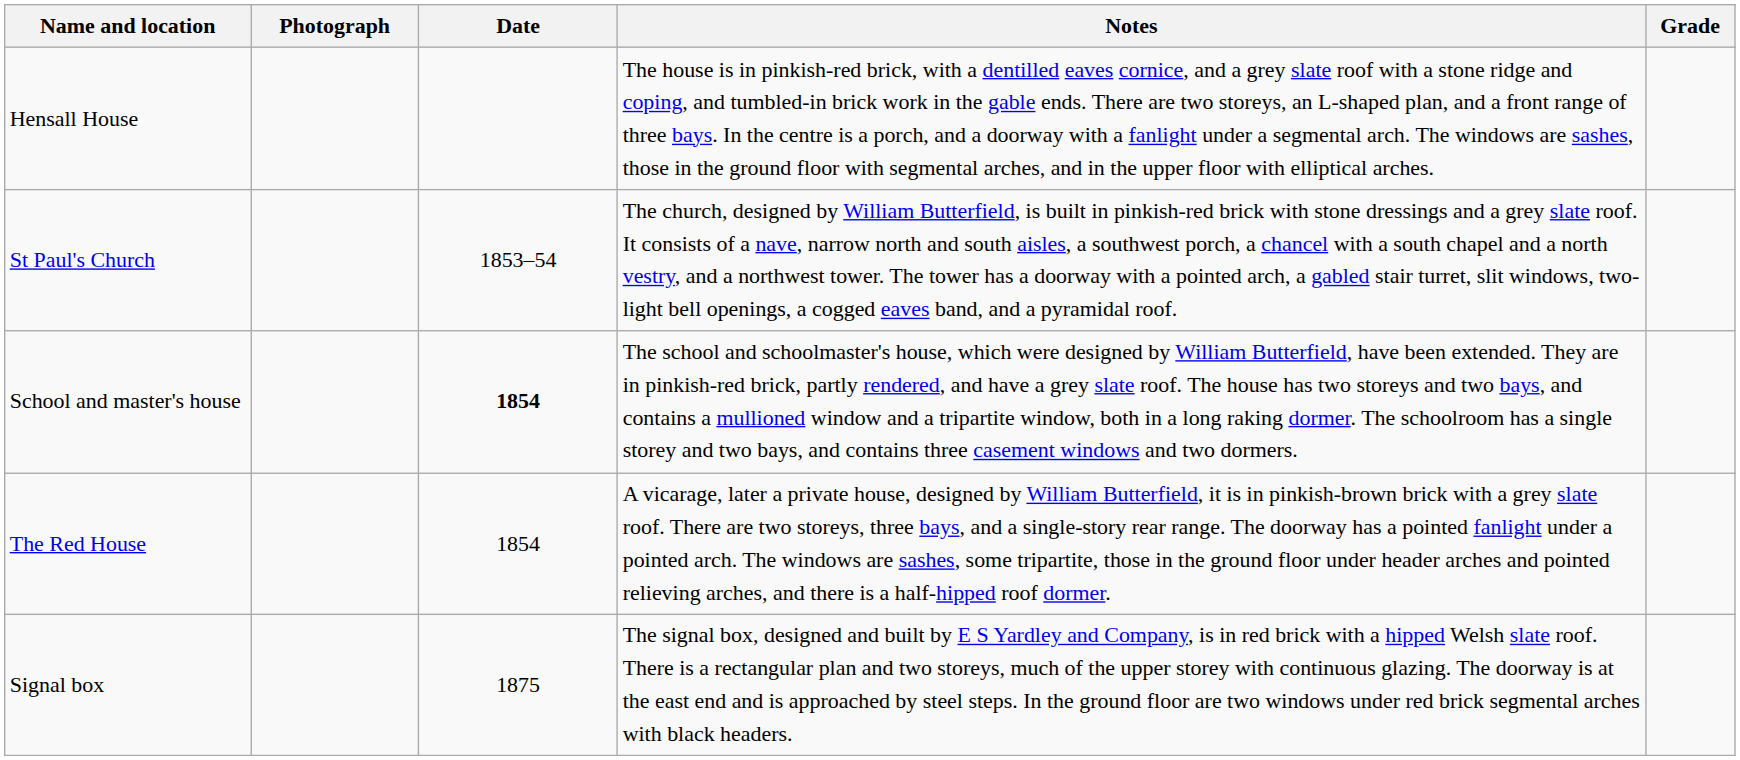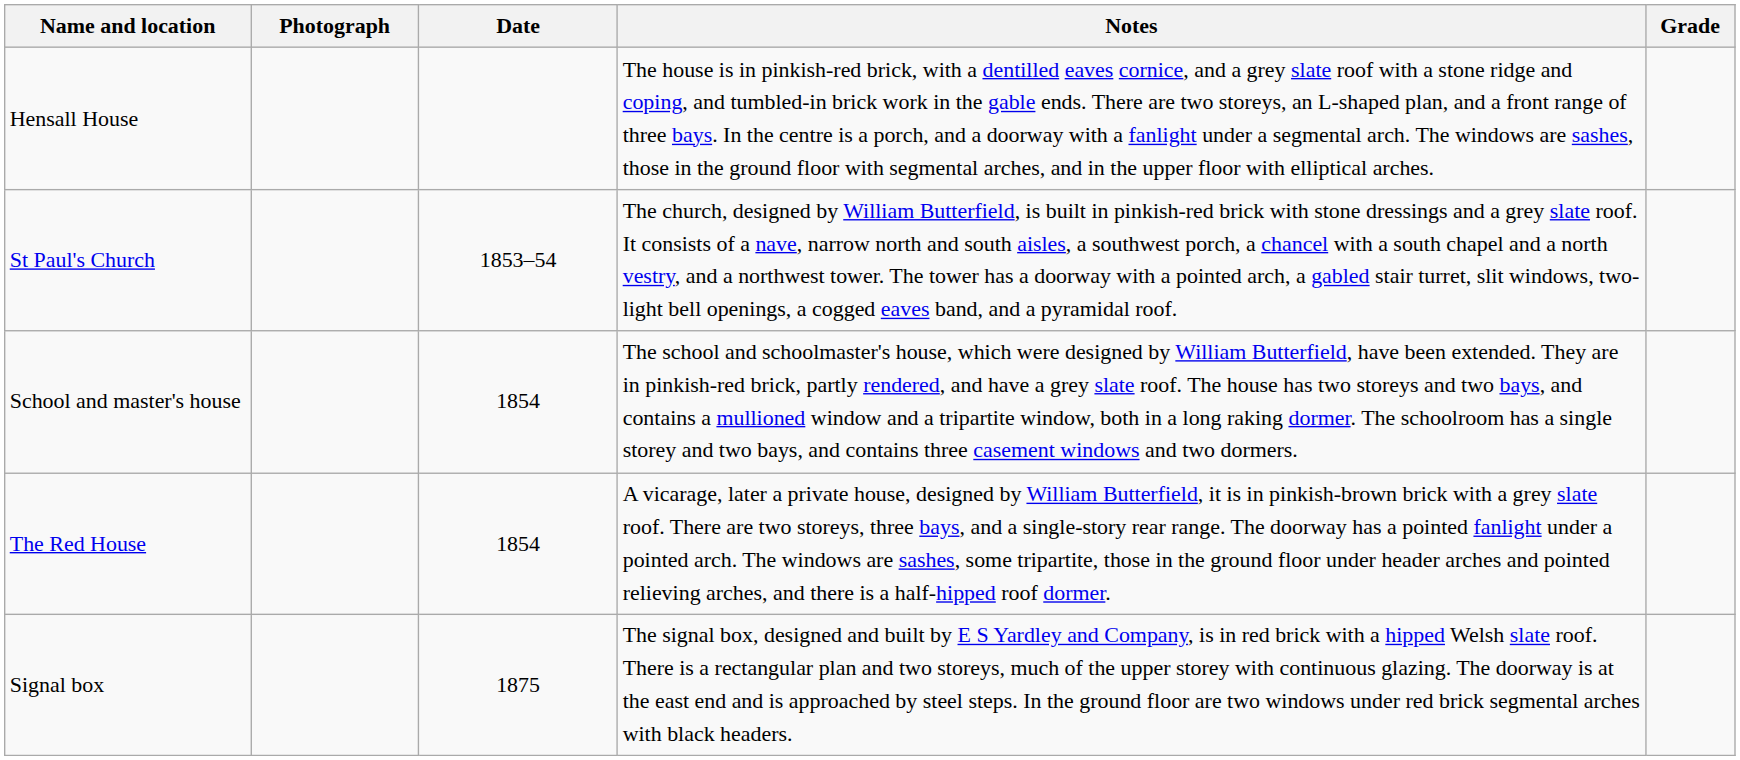(518, 401) bold -> (518, 401) normal
